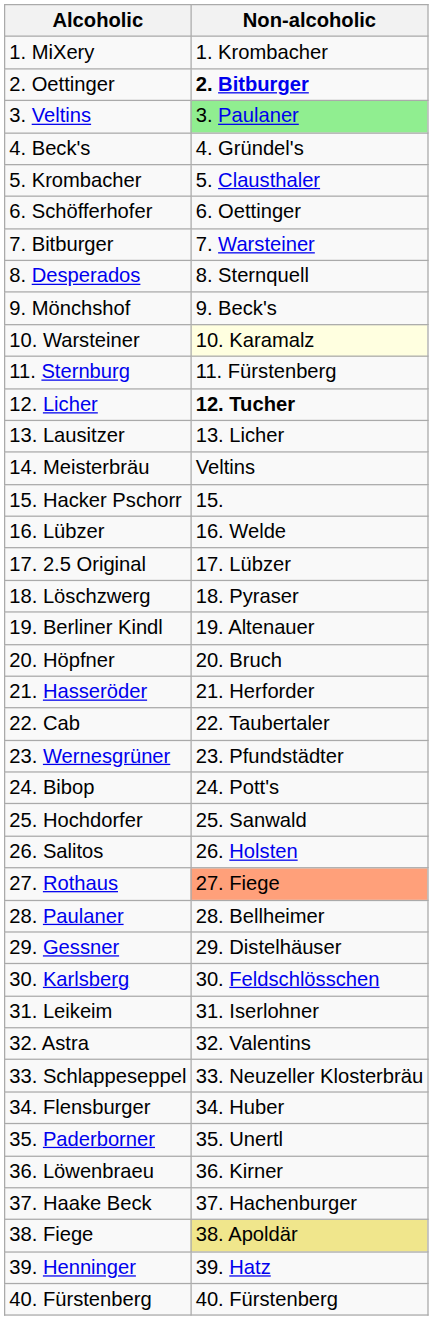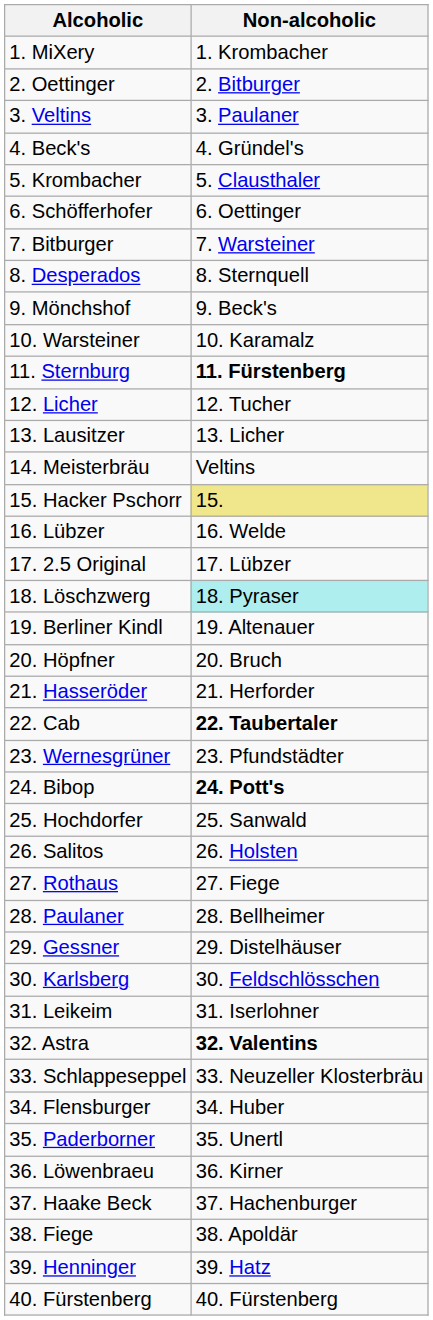(252, 84) bold -> (248, 84) normal
(247, 116) lightgreen background -> (247, 116) no background
(255, 340) lightyellow background -> (255, 340) no background
(266, 372) normal -> (271, 372) bold
(245, 404) bold -> (243, 404) normal
(210, 500) no background -> (210, 500) khaki background
(247, 595) no background -> (247, 595) paleturquoise background
(263, 723) normal -> (267, 723) bold
(237, 787) normal -> (240, 787) bold
(238, 883) lightsalmon background -> (238, 883) no background
(253, 1043) normal -> (257, 1043) bold
(247, 1235) khaki background -> (247, 1235) no background
